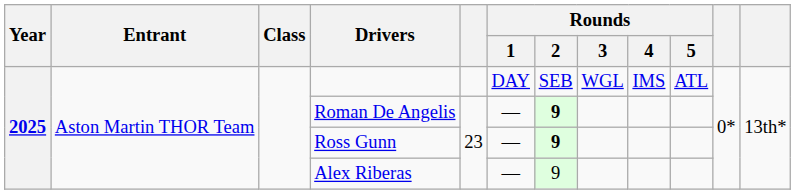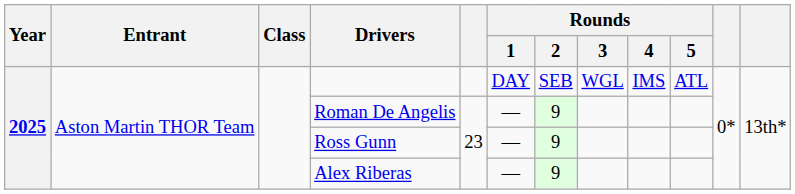(556, 112) bold -> (556, 112) normal
(556, 142) bold -> (556, 142) normal
